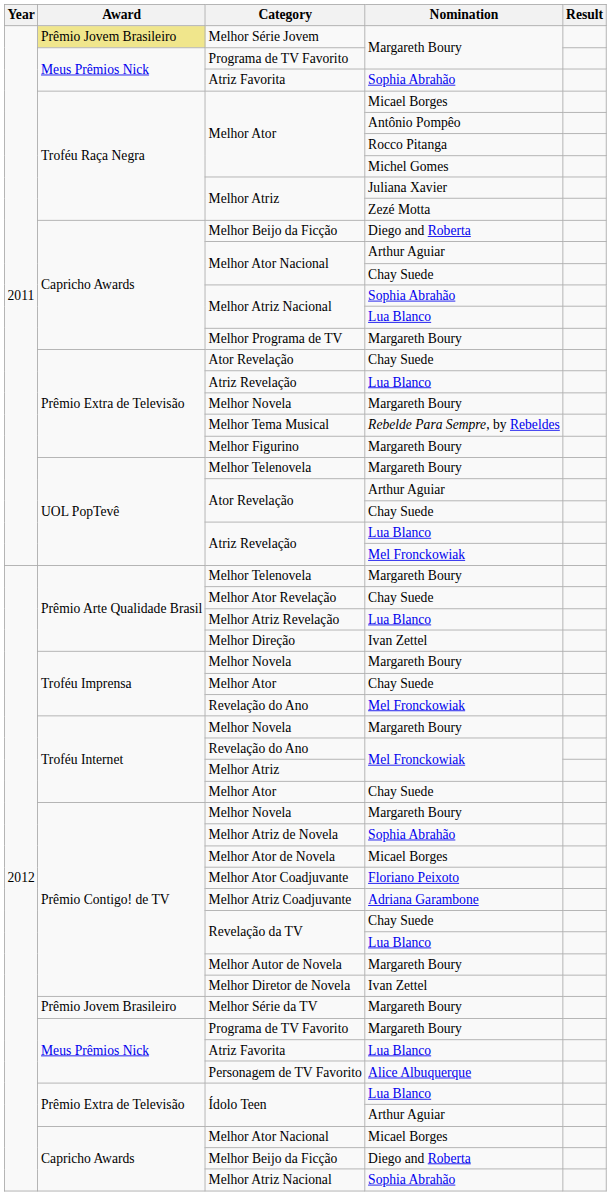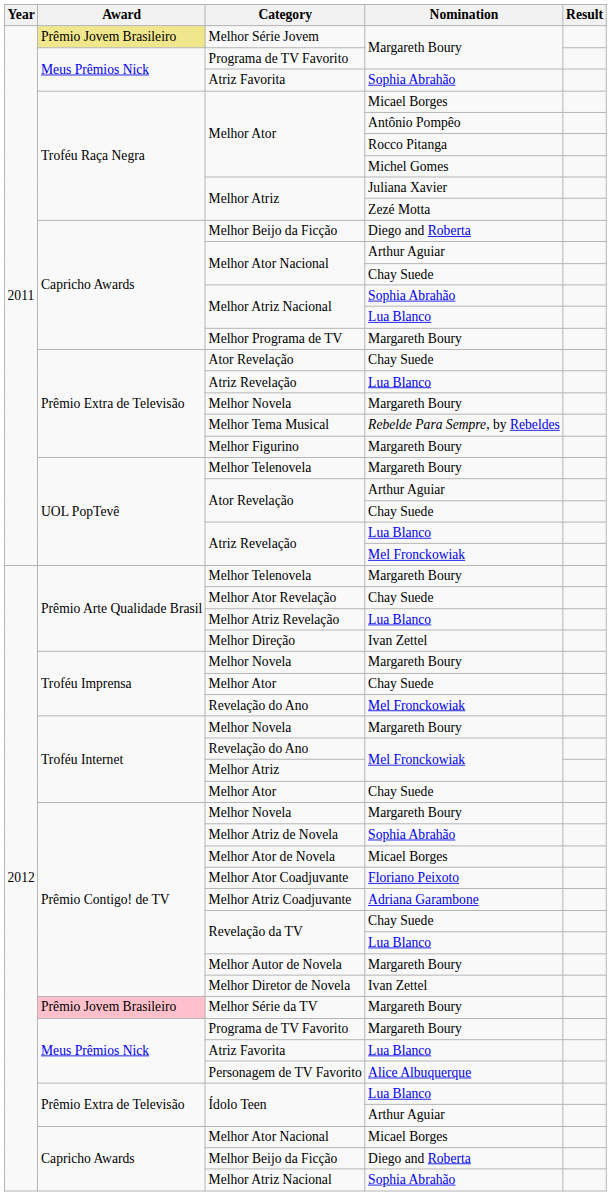(109, 1007) no background -> (109, 1007) pink background
